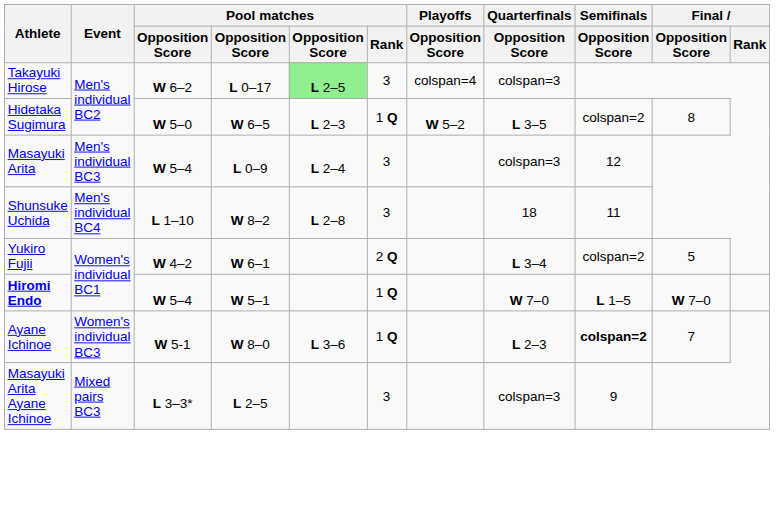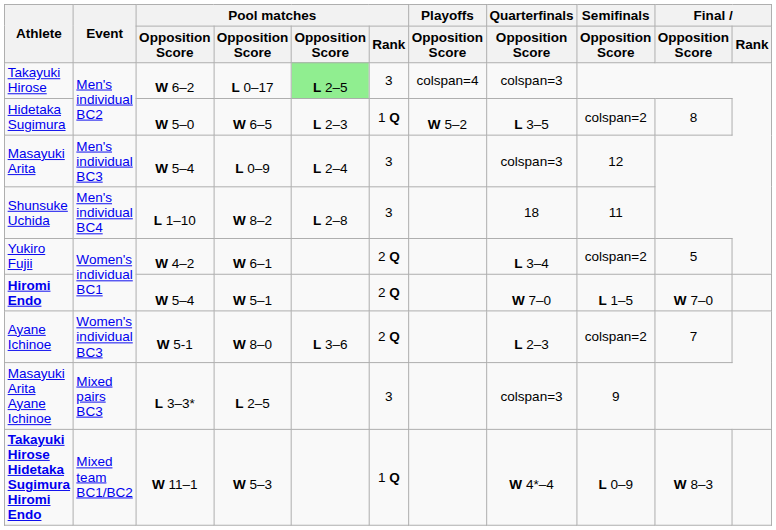(387, 293) 1 Q -> (389, 293) 2 Q
(387, 337) 1 Q -> (389, 337) 2 Q
(613, 337) bold -> (616, 337) normal
+ row: (39, 478)
